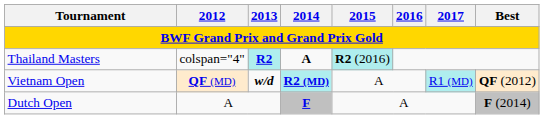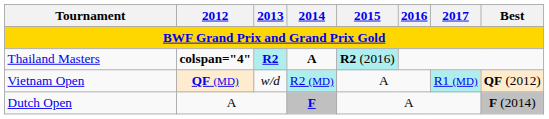(212, 59) normal -> (215, 59) bold
(264, 81) bold -> (270, 81) normal
(306, 81) bold -> (312, 81) normal
